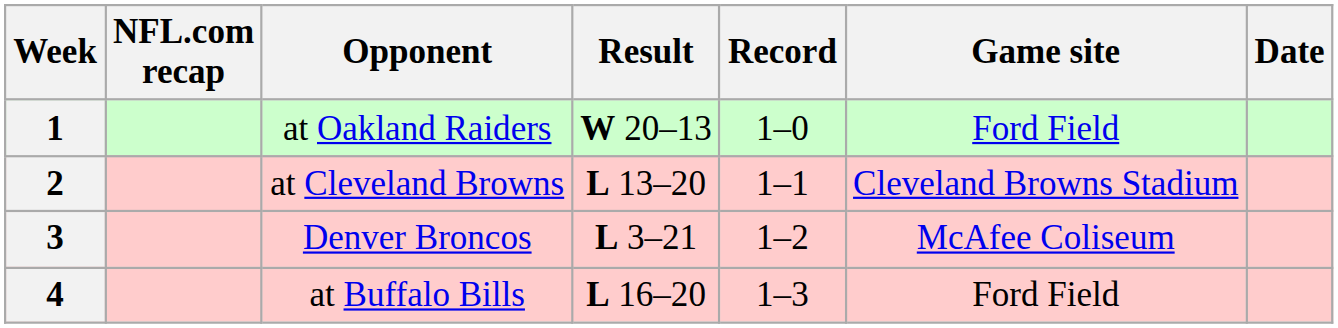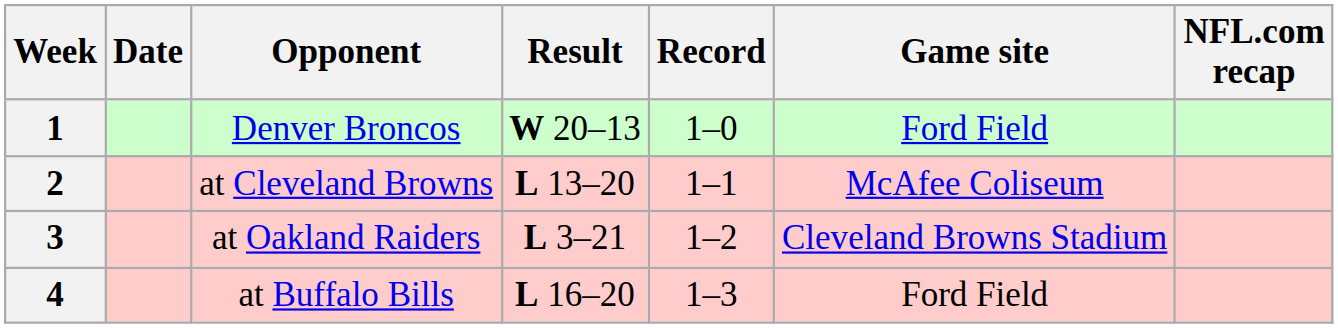columns swapped: (1290, 51) <-> (184, 51)
(417, 127) at Oakland Raiders -> (346, 127) Denver Broncos
(1046, 182) Cleveland Browns Stadium -> (975, 182) McAfee Coliseum
(417, 238) Denver Broncos -> (346, 238) at Oakland Raiders
(1046, 238) McAfee Coliseum -> (975, 238) Cleveland Browns Stadium
